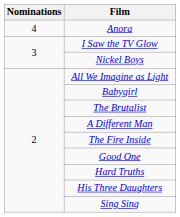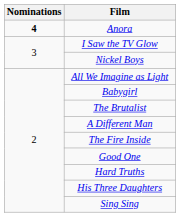(34, 28) normal -> (34, 28) bold
